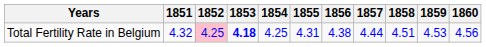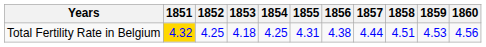(181, 32) no background -> (181, 32) gold background
(212, 32) pink background -> (212, 32) no background
(244, 32) bold -> (244, 32) normal
